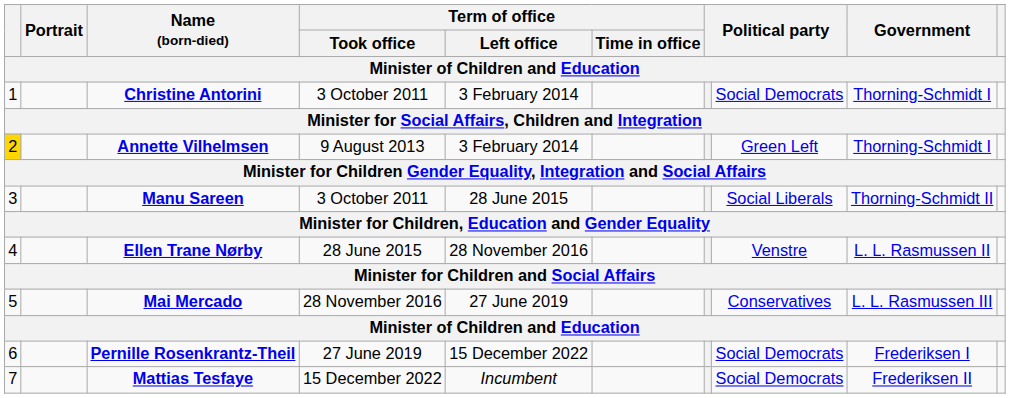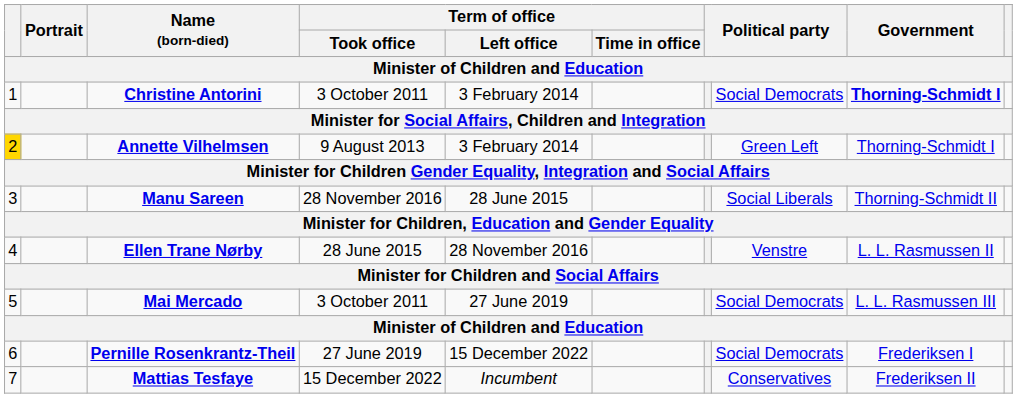(922, 95) normal -> (926, 95) bold
(372, 198) 3 October 2011 -> (372, 198) 28 November 2016
(372, 302) 28 November 2016 -> (372, 302) 3 October 2011
(779, 302) Conservatives -> (779, 302) Social Democrats
(779, 379) Social Democrats -> (779, 379) Conservatives
